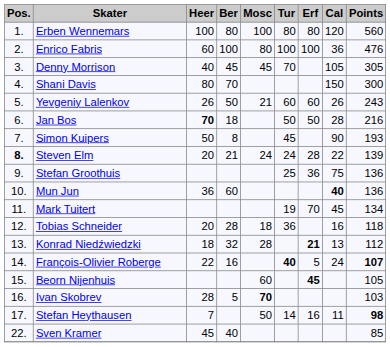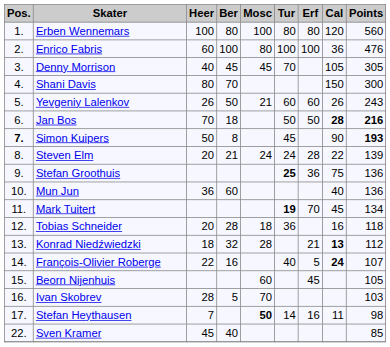(208, 120) bold -> (208, 120) normal
(337, 120) normal -> (337, 120) bold
(374, 120) normal -> (374, 120) bold
(19, 138) normal -> (19, 138) bold
(374, 138) normal -> (374, 138) bold
(19, 155) bold -> (19, 155) normal
(290, 173) normal -> (290, 173) bold
(337, 191) bold -> (337, 191) normal
(290, 209) normal -> (290, 209) bold
(314, 244) bold -> (314, 244) normal
(337, 244) normal -> (337, 244) bold
(290, 262) bold -> (290, 262) normal
(337, 262) normal -> (337, 262) bold
(374, 262) bold -> (374, 262) normal
(314, 280) bold -> (314, 280) normal
(266, 297) bold -> (266, 297) normal
(266, 315) normal -> (266, 315) bold
(377, 315) bold -> (377, 315) normal
